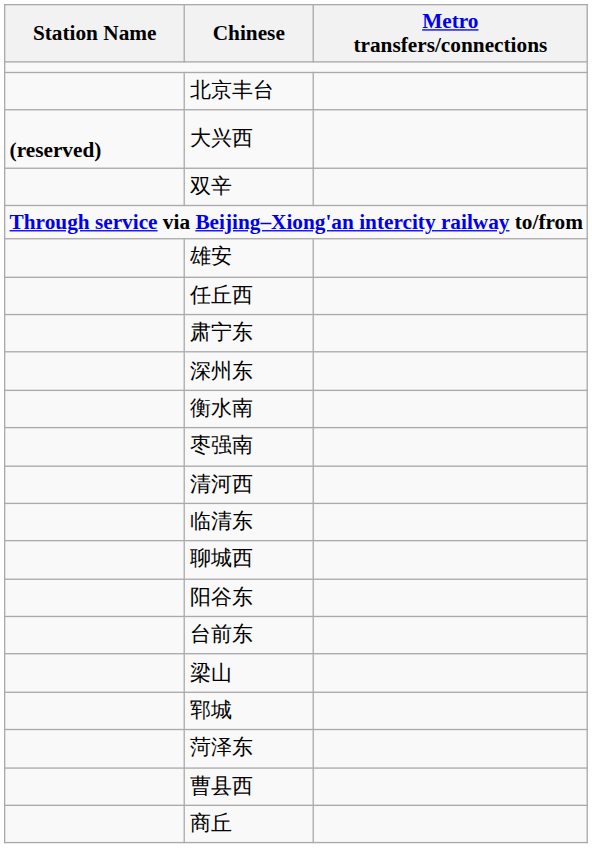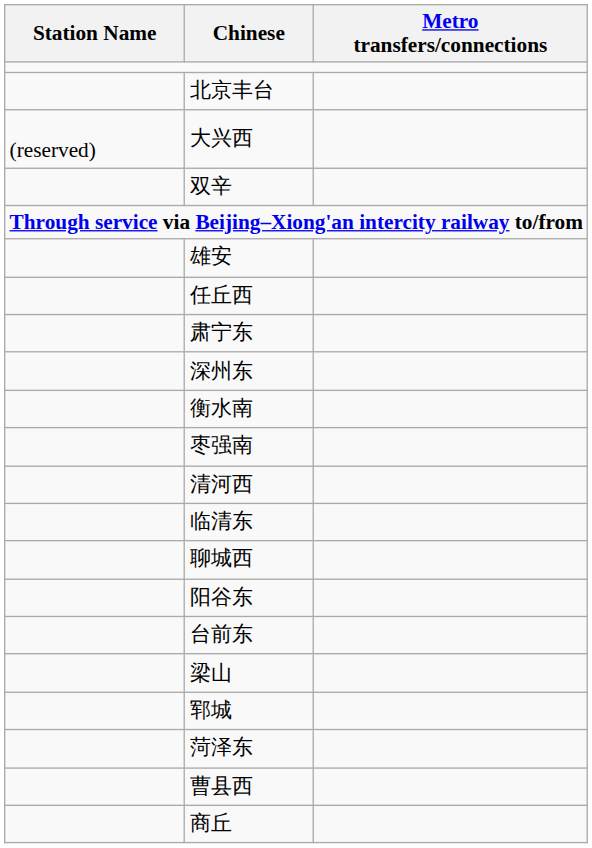(55, 150) bold -> (53, 150) normal
